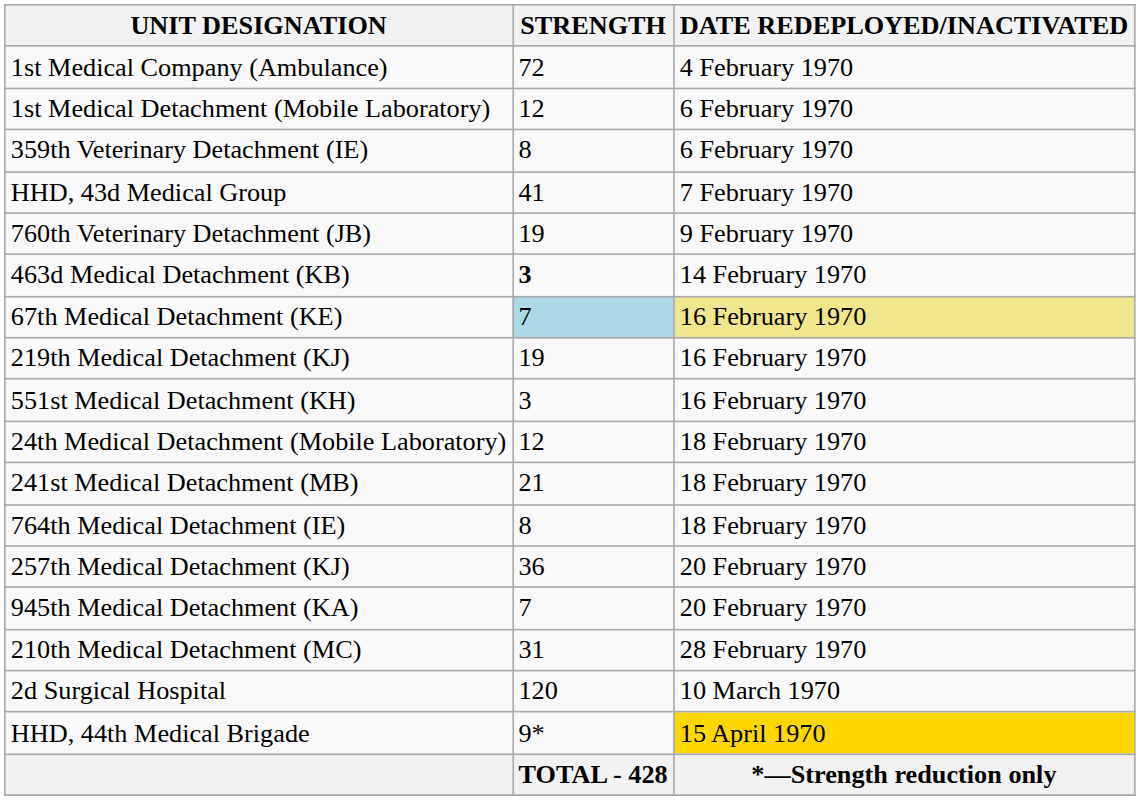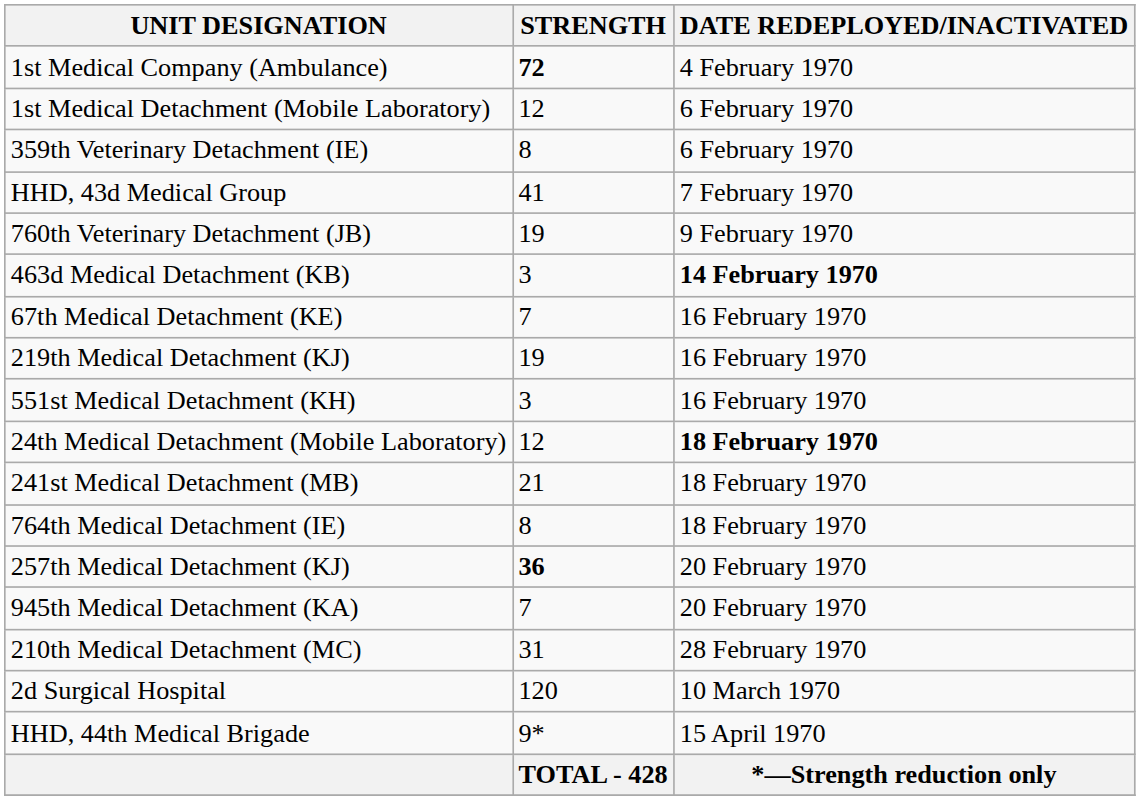(532, 66) normal -> (532, 66) bold
(525, 274) bold -> (525, 274) normal
(773, 274) normal -> (779, 274) bold
(525, 316) lightblue background -> (525, 316) no background
(773, 316) khaki background -> (773, 316) no background
(773, 441) normal -> (779, 441) bold
(532, 566) normal -> (532, 566) bold
(753, 732) gold background -> (753, 732) no background
